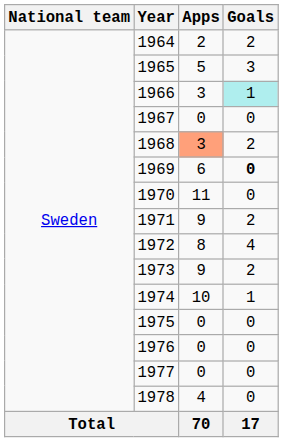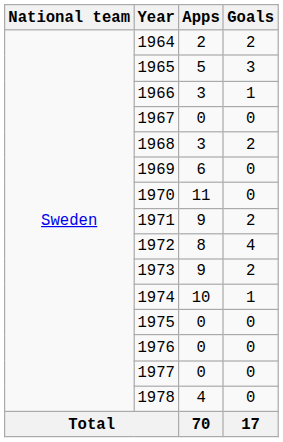(251, 94) paleturquoise background -> (251, 94) no background
(201, 144) lightsalmon background -> (201, 144) no background
(251, 170) bold -> (251, 170) normal
